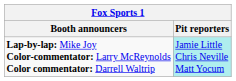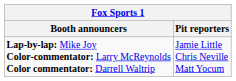(202, 57) paleturquoise background -> (202, 57) no background
